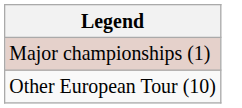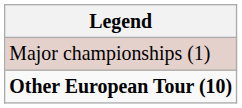(113, 86) normal -> (121, 86) bold
